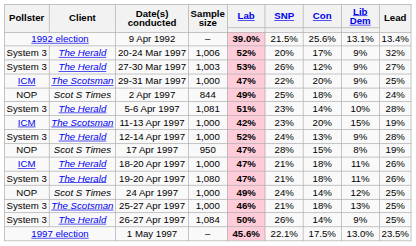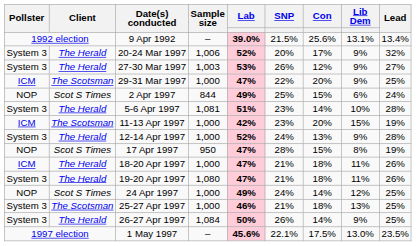(322, 95) 18% -> (322, 95) 15%
